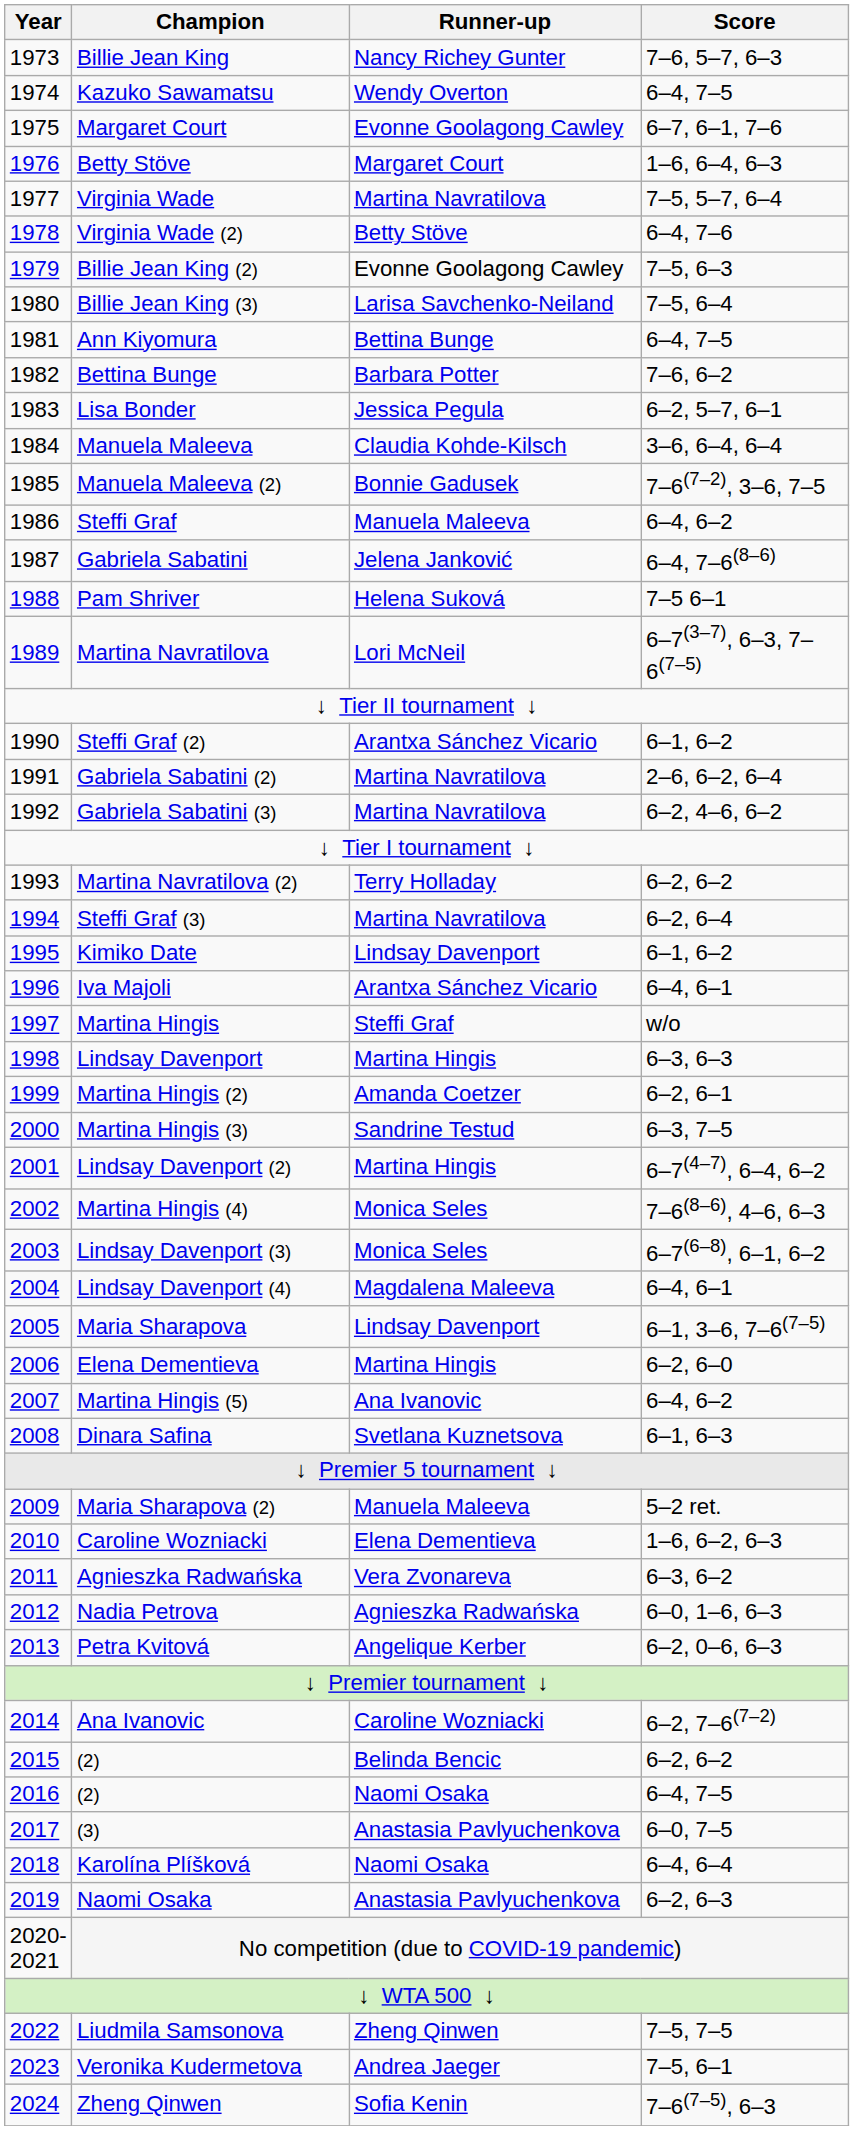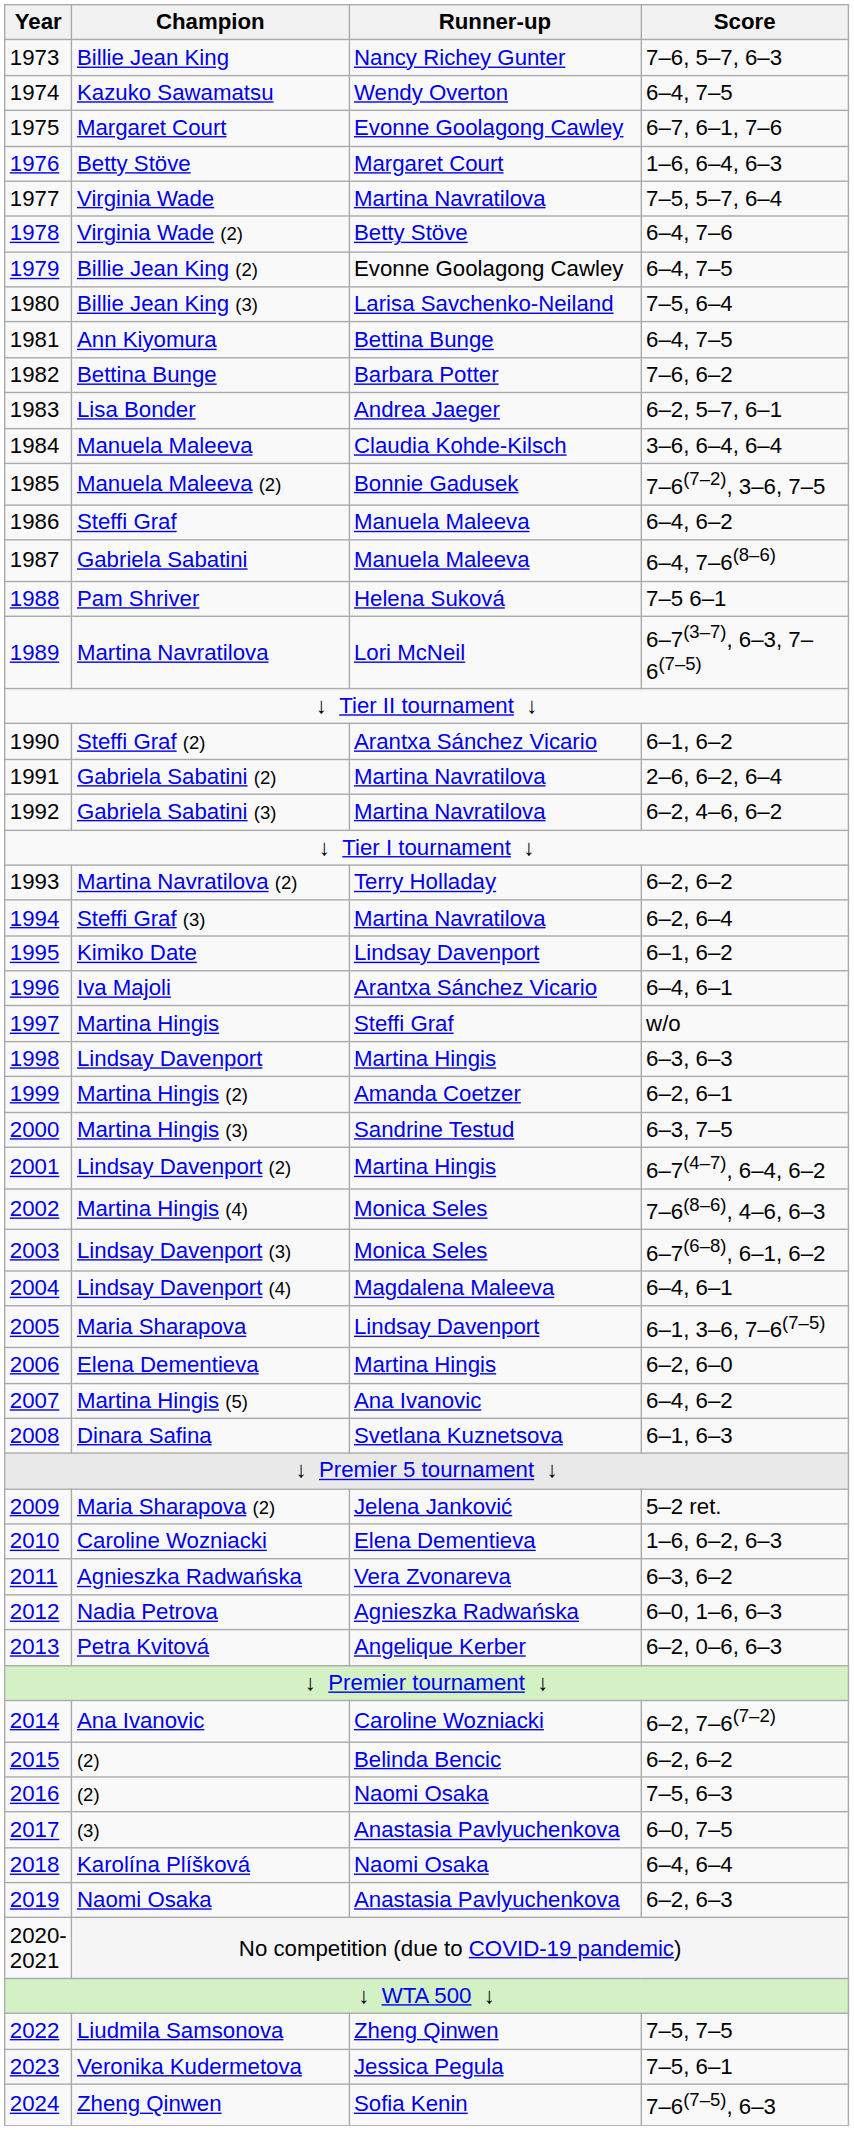(689, 269) 7–5, 6–3 -> (689, 269) 6–4, 7–5
(429, 410) Jessica Pegula -> (427, 410) Andrea Jaeger
(433, 560) Jelena Janković -> (442, 560) Manuela Maleeva
(442, 1506) Manuela Maleeva -> (433, 1506) Jelena Janković
(689, 1794) 6–4, 7–5 -> (689, 1794) 7–5, 6–3
(427, 2066) Andrea Jaeger -> (429, 2066) Jessica Pegula
